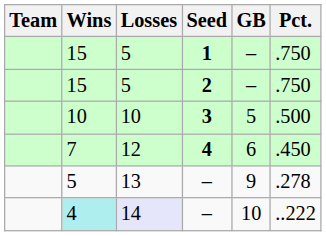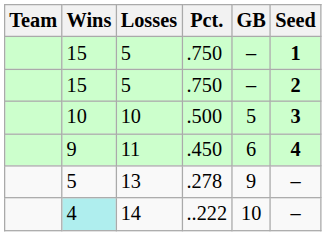columns swapped: (296, 20) <-> (207, 20)
(72, 149) 7 -> (72, 149) 9
(131, 149) 12 -> (130, 149) 11
(131, 213) lavender background -> (131, 213) no background
